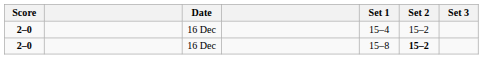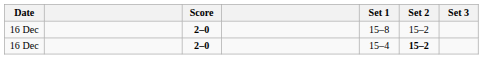columns swapped: (202, 13) <-> (24, 13)
(379, 29) 15–4 -> (379, 29) 15–8
(379, 46) 15–8 -> (379, 46) 15–4
